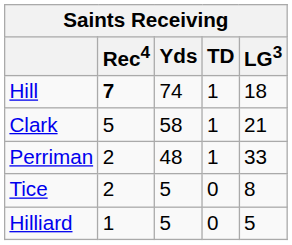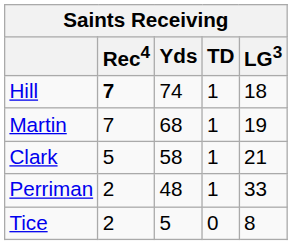+ row: (38, 124)
- row: (41, 222)
